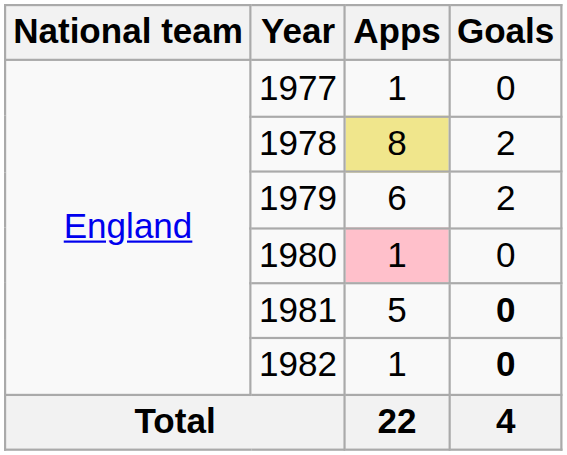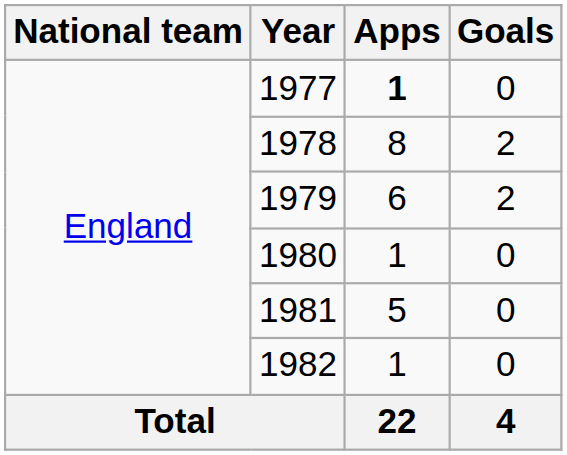(397, 87) normal -> (397, 87) bold
(397, 143) khaki background -> (397, 143) no background
(397, 254) pink background -> (397, 254) no background
(506, 310) bold -> (506, 310) normal
(506, 365) bold -> (506, 365) normal
